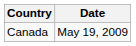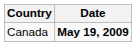(93, 32) normal -> (93, 32) bold
